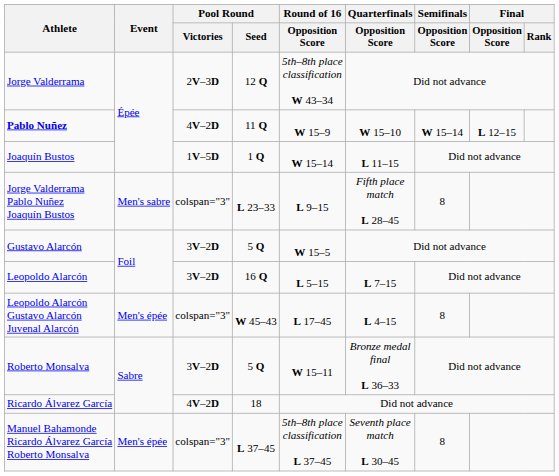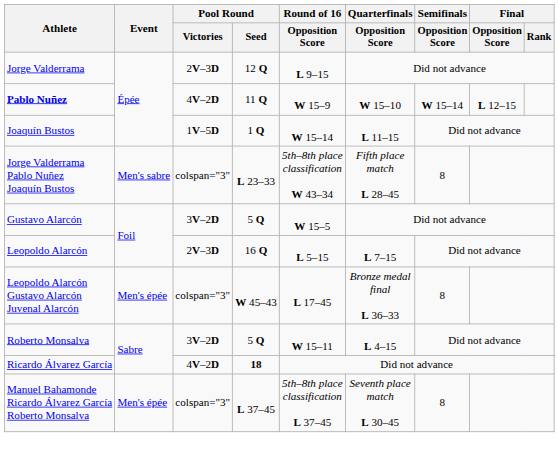(312, 81) 5th–8th place classification W 43–34 -> (312, 75) L 9–15
(312, 208) L 9–15 -> (312, 175) 5th–8th place classification W 43–34
(203, 277) 3V–2D -> (203, 251) 2V–3D
(380, 322) L 4–15 -> (380, 296) Bronze medal final L 36–33
(380, 366) Bronze medal final L 36–33 -> (380, 347) L 4–15
(256, 404) normal -> (256, 365) bold
